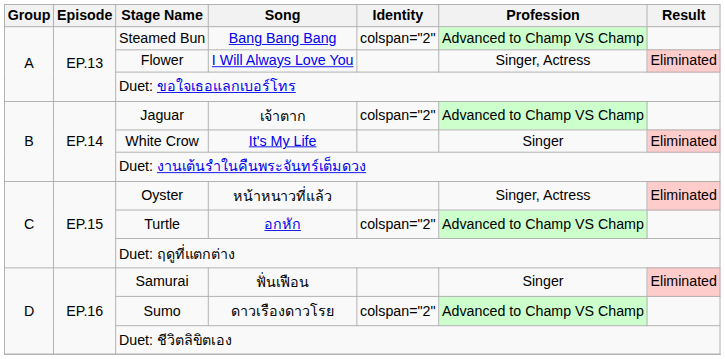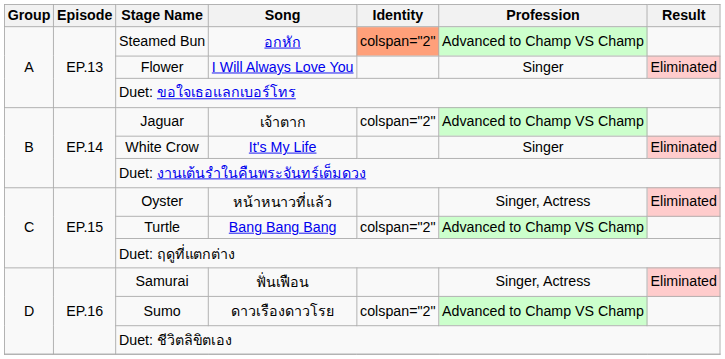(283, 38) Bang Bang Bang -> (283, 41) อกหัก
(398, 38) no background -> (398, 41) lightsalmon background
(543, 60) Singer, Actress -> (543, 67) Singer
(283, 224) อกหัก -> (283, 227) Bang Bang Bang
(543, 282) Singer -> (543, 282) Singer, Actress
